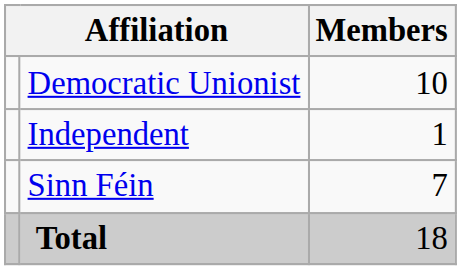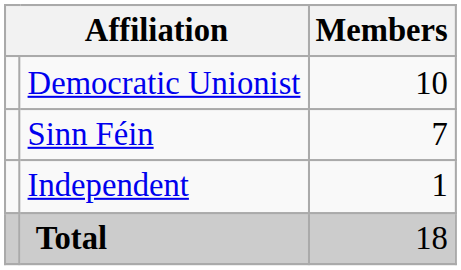rows swapped: (91, 185) <-> (108, 133)
